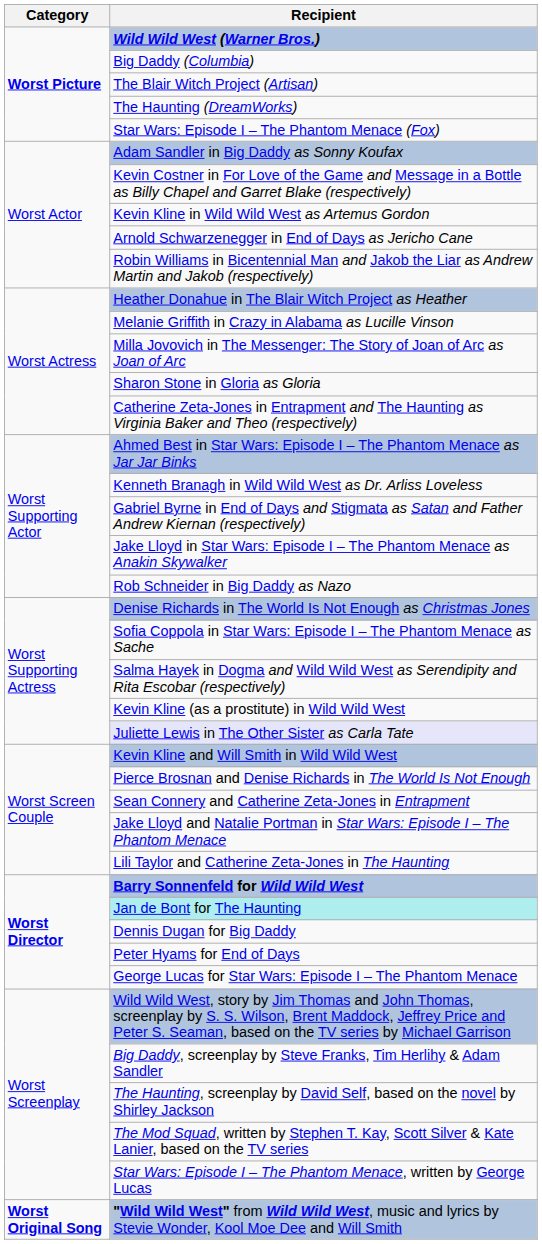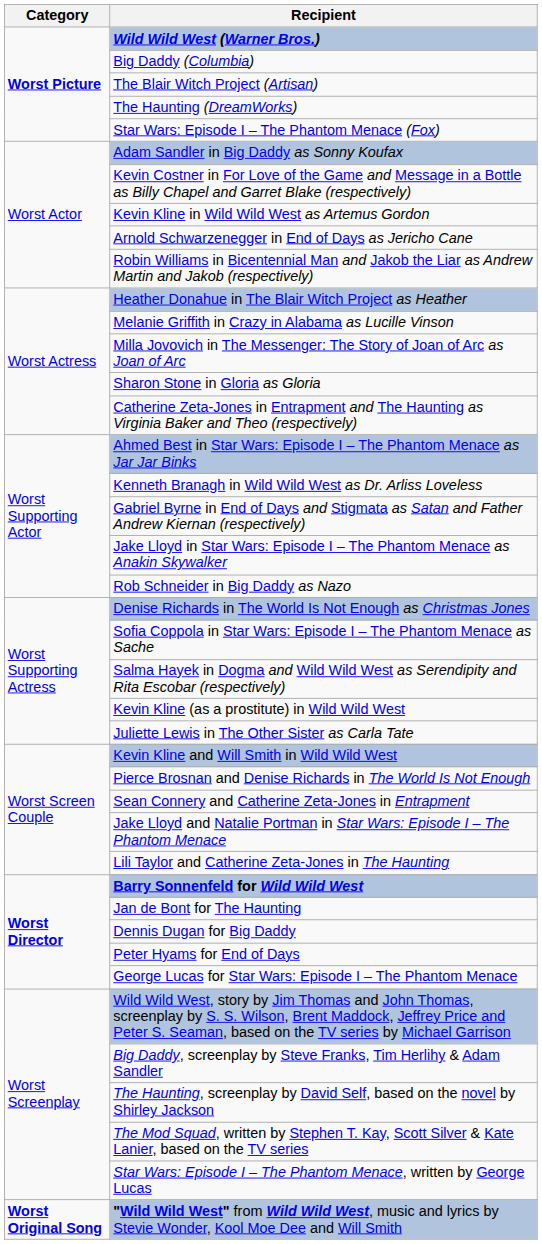(263, 732) lavender background -> (263, 732) no background
(207, 908) paleturquoise background -> (207, 908) no background
